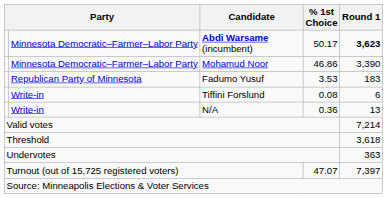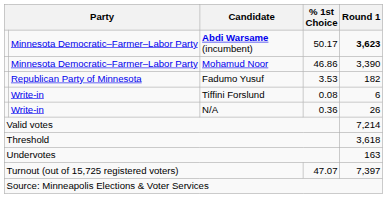(372, 79) 183 -> (372, 79) 182
(375, 109) 13 -> (375, 109) 26
(372, 155) 363 -> (372, 155) 163
